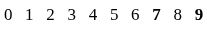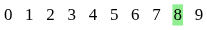(157, 14) bold -> (157, 14) normal
(178, 14) no background -> (178, 14) lightgreen background
(199, 14) bold -> (199, 14) normal
